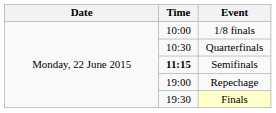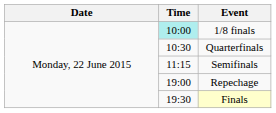(178, 30) no background -> (178, 30) paleturquoise background
(178, 64) bold -> (178, 64) normal
